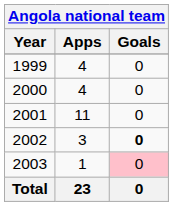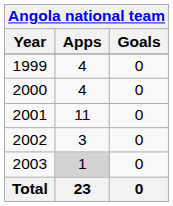(139, 139) bold -> (139, 139) normal
(82, 164) no background -> (82, 164) lightgrey background
(139, 164) pink background -> (139, 164) no background
